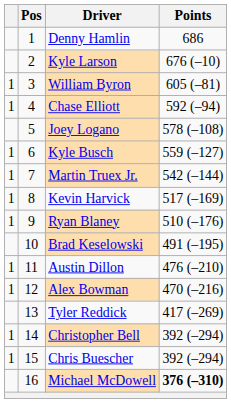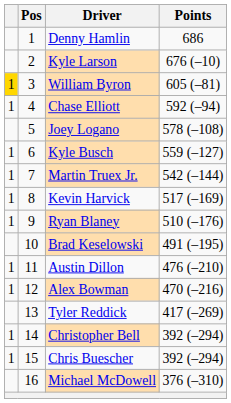(11, 84) no background -> (11, 84) gold background
(193, 381) bold -> (193, 381) normal
